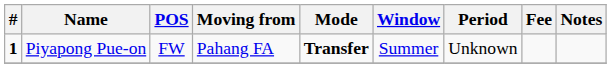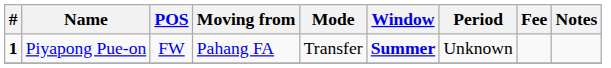(336, 48) bold -> (333, 48) normal
(409, 48) normal -> (403, 48) bold
